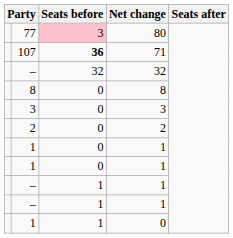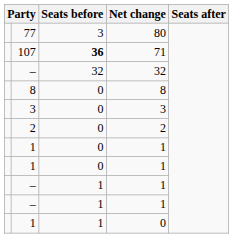(100, 33) pink background -> (100, 33) no background
